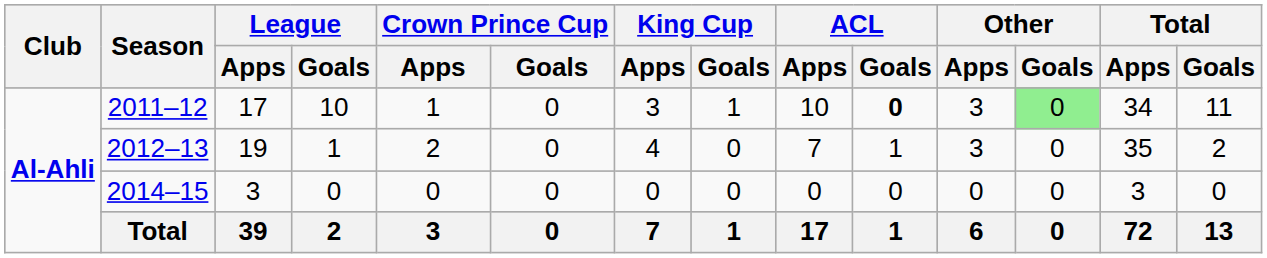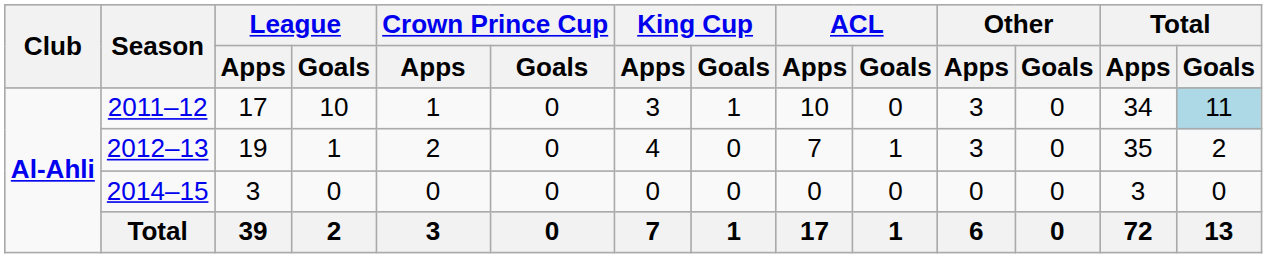(895, 107) bold -> (895, 107) normal
(1057, 107) lightgreen background -> (1057, 107) no background
(1219, 107) no background -> (1219, 107) lightblue background
